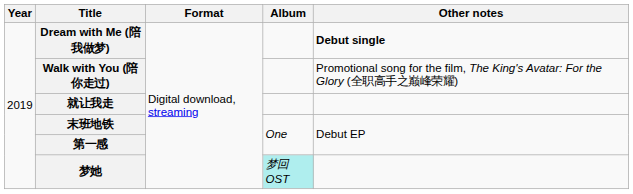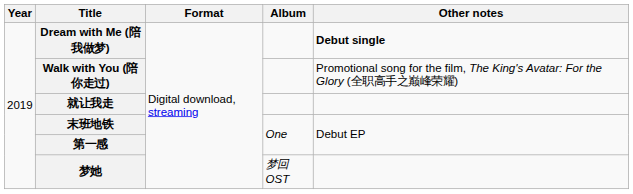(277, 172) paleturquoise background -> (277, 172) no background
